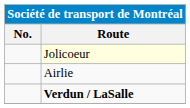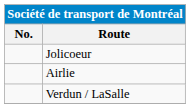(67, 53) lightyellow background -> (69, 53) no background
(89, 93) bold -> (88, 93) normal
